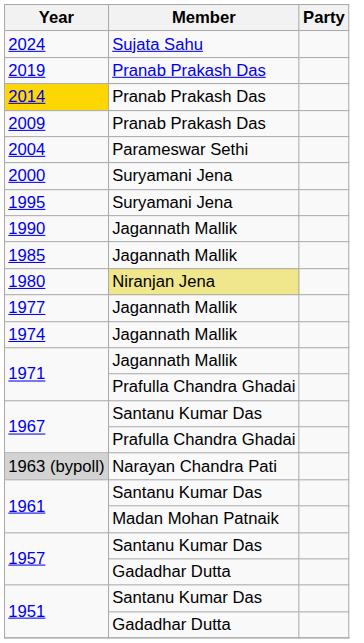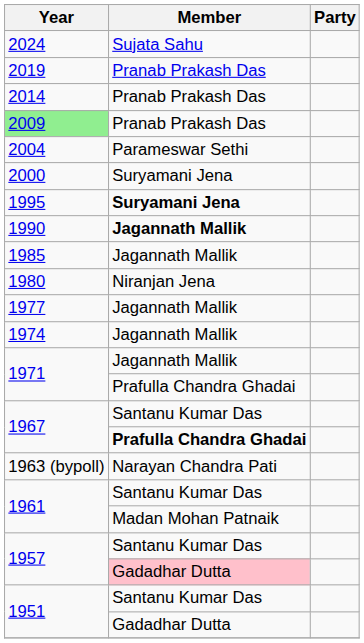(27, 96) gold background -> (27, 96) no background
(27, 123) no background -> (27, 123) lightgreen background
(172, 202) normal -> (176, 202) bold
(175, 228) normal -> (179, 228) bold
(164, 281) khaki background -> (164, 281) no background
(204, 439) normal -> (209, 439) bold
(56, 466) lightgrey background -> (56, 466) no background
(171, 571) no background -> (171, 571) pink background
